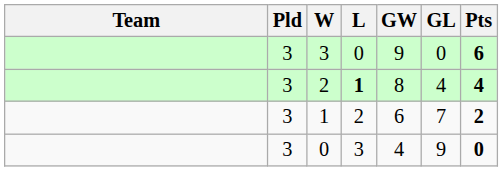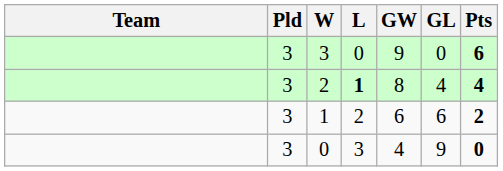(441, 117) 7 -> (441, 117) 6
